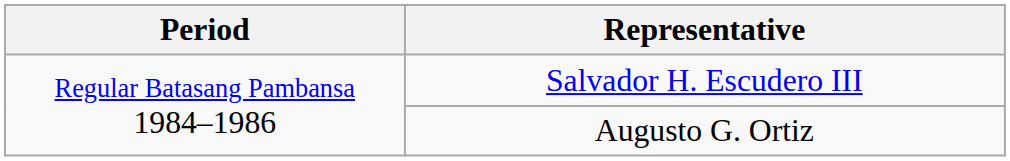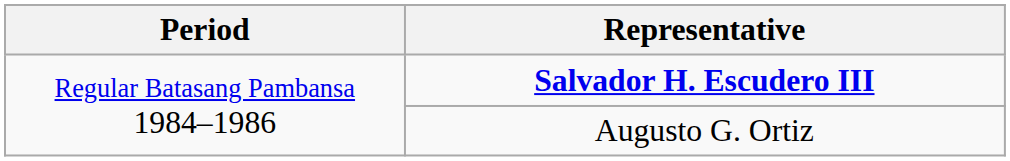(704, 79) normal -> (704, 79) bold
